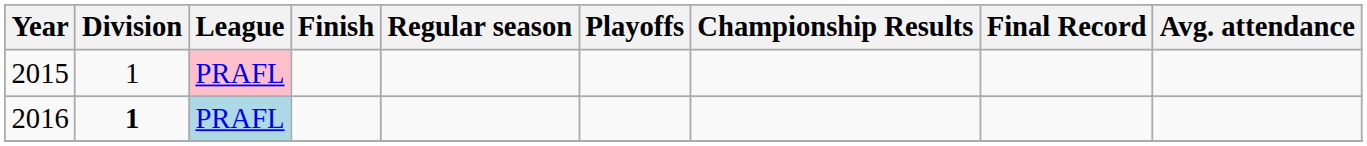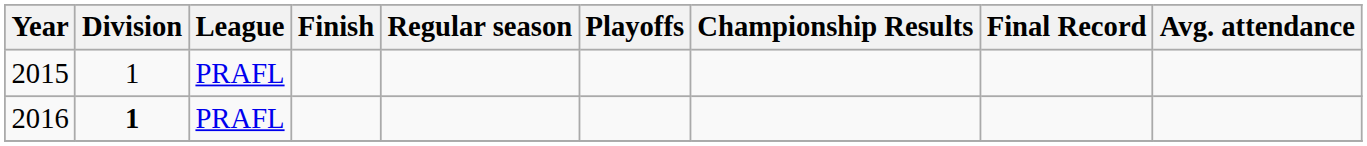(240, 72) pink background -> (240, 72) no background
(240, 118) lightblue background -> (240, 118) no background
